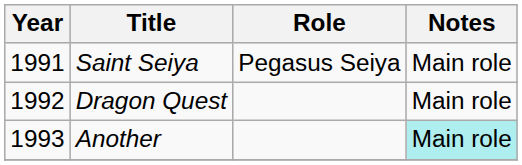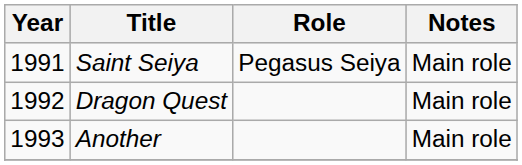(462, 139) paleturquoise background -> (462, 139) no background
